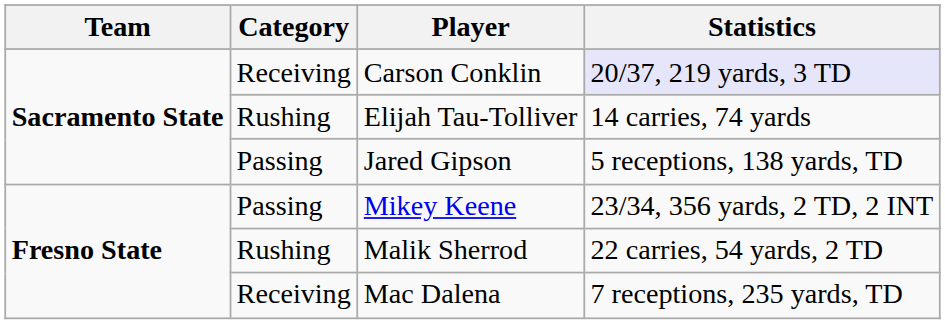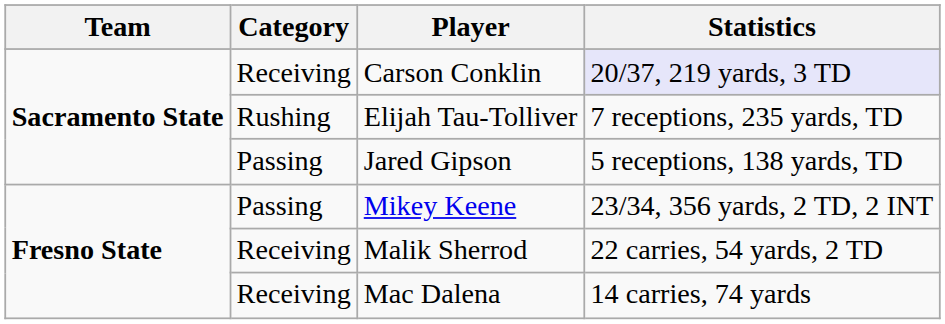(701, 116) 14 carries, 74 yards -> (747, 116) 7 receptions, 235 yards, TD
(284, 250) Rushing -> (294, 250) Receiving
(747, 294) 7 receptions, 235 yards, TD -> (701, 294) 14 carries, 74 yards
